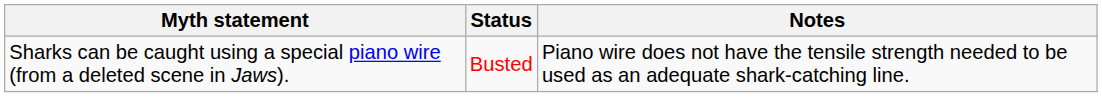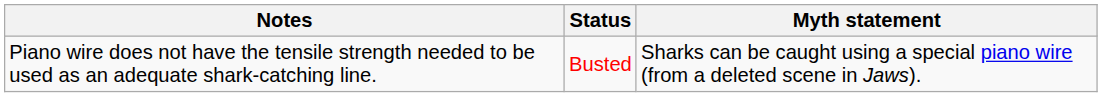columns swapped: (235, 20) <-> (817, 20)
